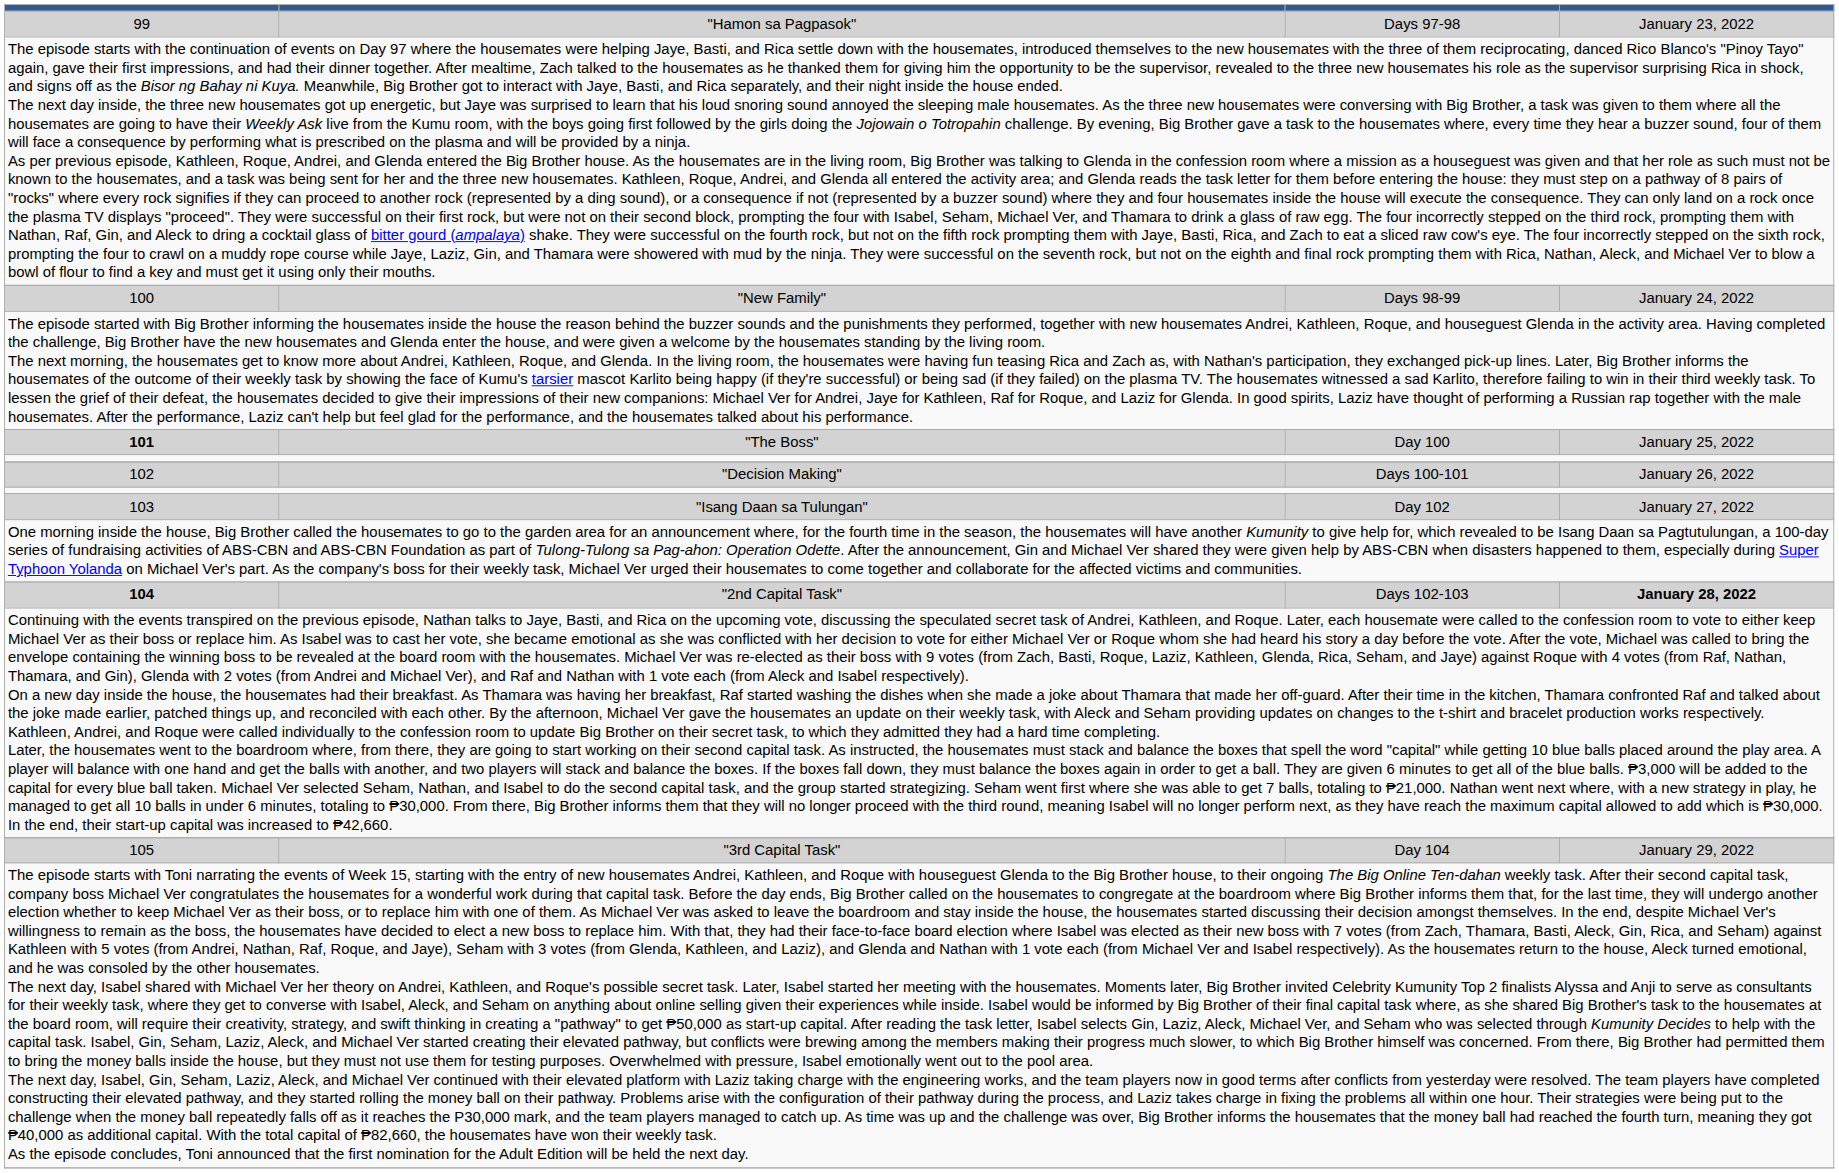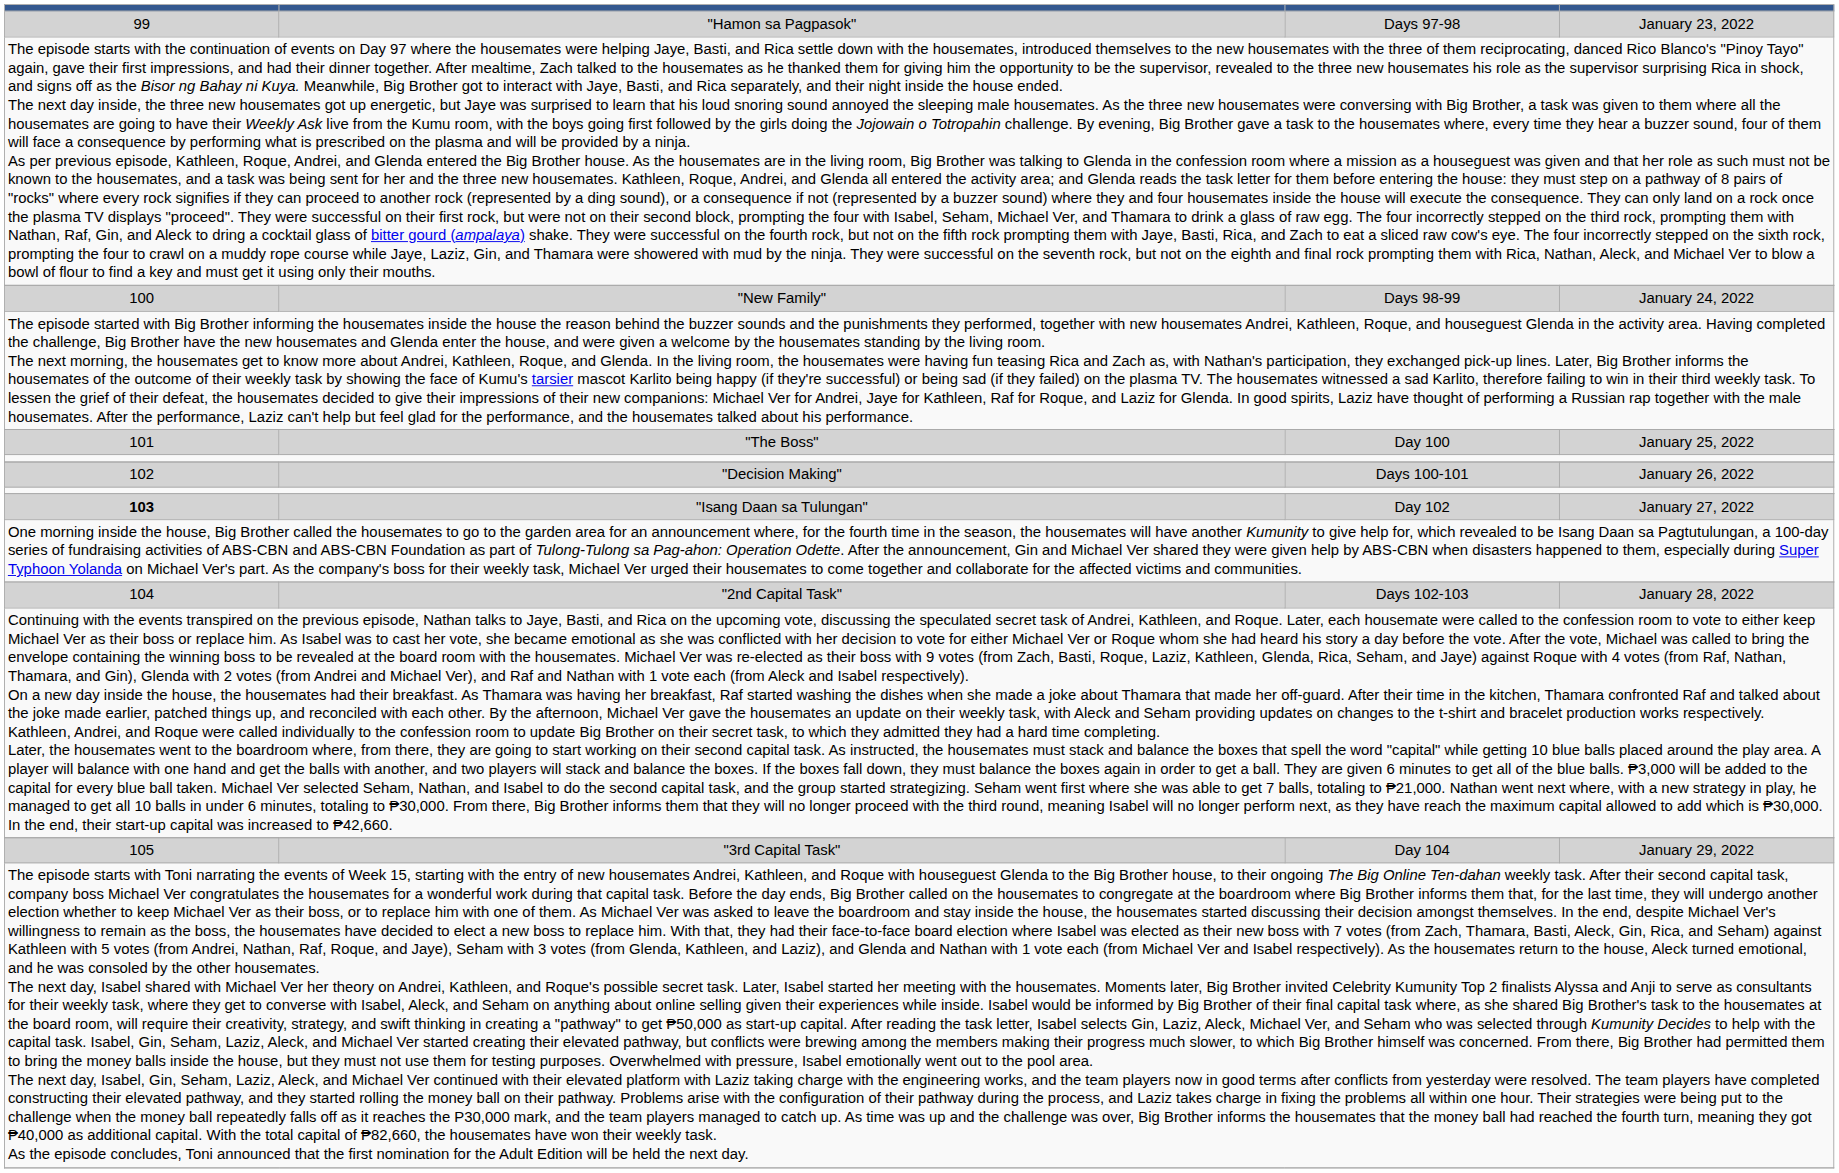(142, 442) bold -> (142, 442) normal
(142, 506) normal -> (142, 506) bold
(142, 594) bold -> (142, 594) normal
(1697, 594) bold -> (1697, 594) normal
